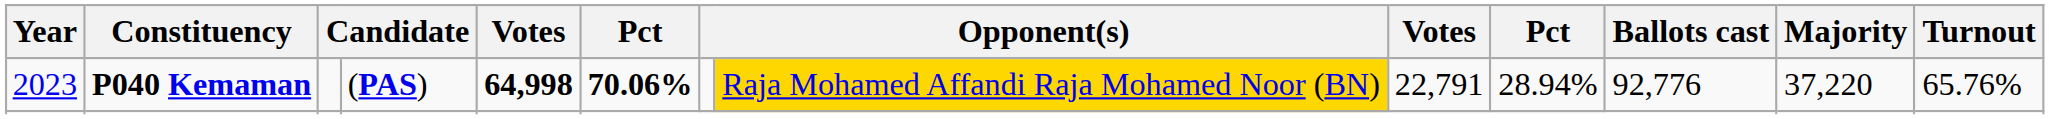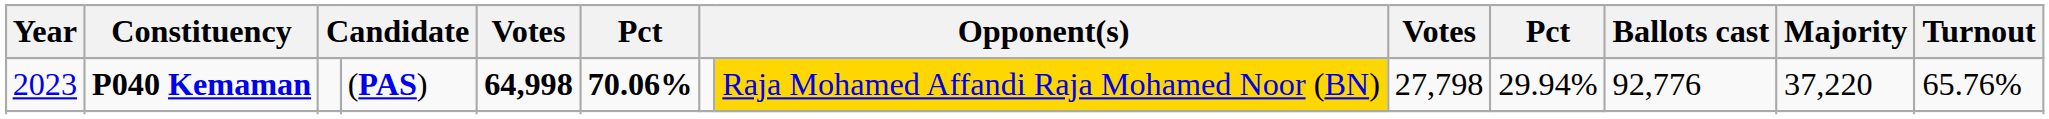(1439, 84) 22,791 -> (1439, 84) 27,798
(1548, 84) 28.94% -> (1548, 84) 29.94%
